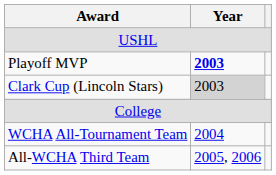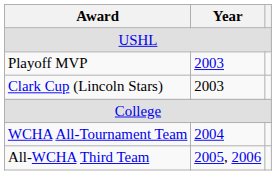(209, 63) bold -> (209, 63) normal
(209, 87) lightgrey background -> (209, 87) no background
